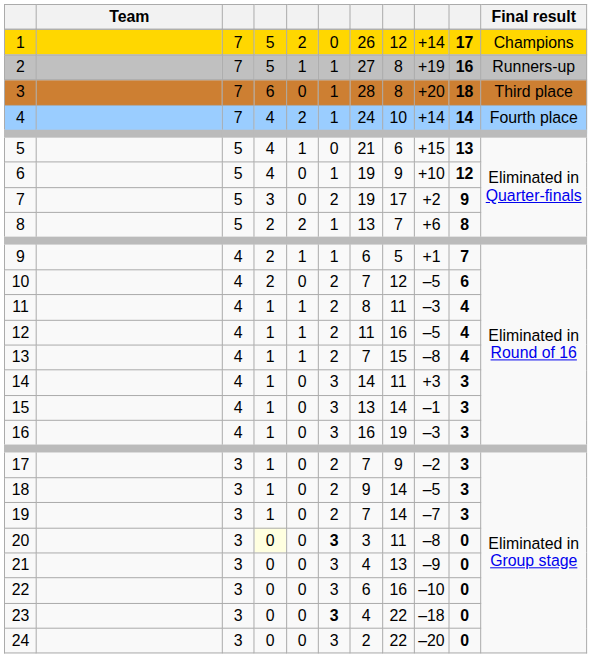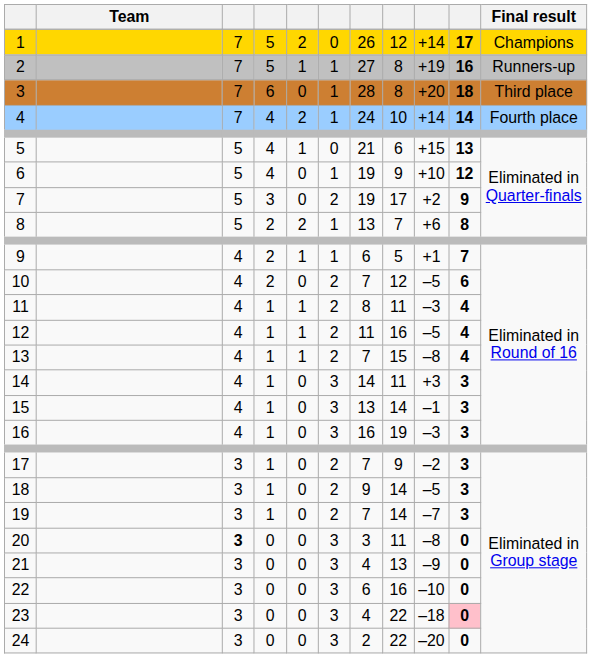(238, 540) normal -> (238, 540) bold
(270, 540) lightyellow background -> (270, 540) no background
(334, 540) bold -> (334, 540) normal
(334, 615) bold -> (334, 615) normal
(465, 615) no background -> (465, 615) pink background
